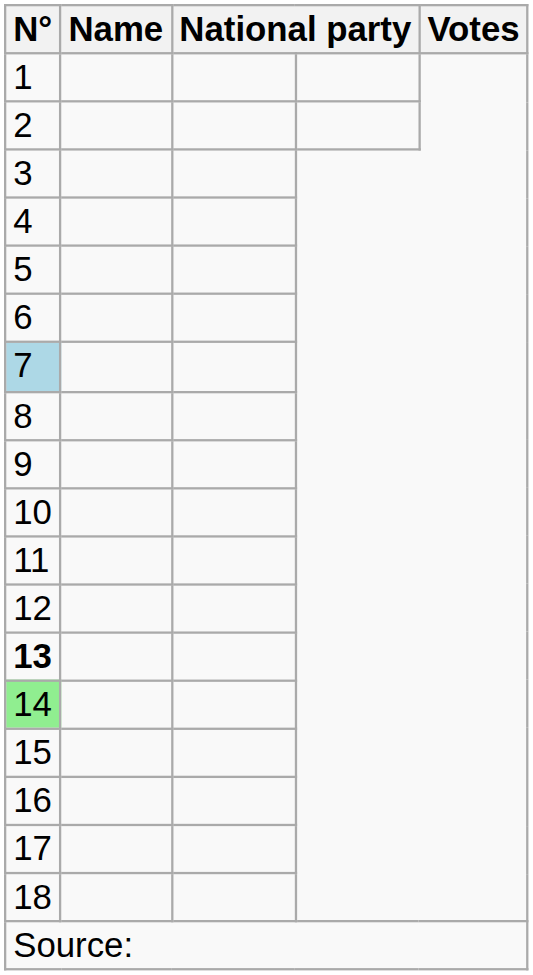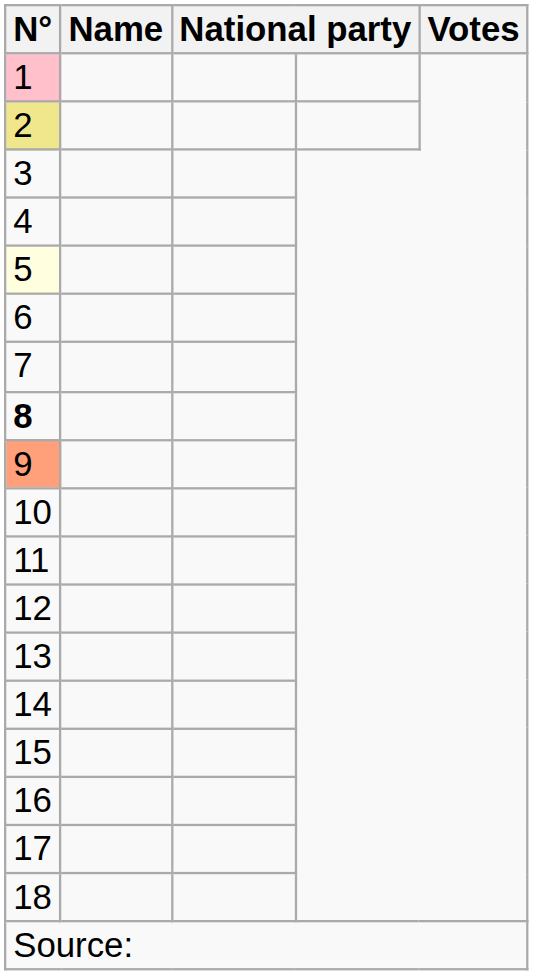(23, 77) no background -> (23, 77) pink background
(23, 125) no background -> (23, 125) khaki background
(23, 269) no background -> (23, 269) lightyellow background
(23, 366) lightblue background -> (23, 366) no background
(23, 414) normal -> (23, 414) bold
(23, 462) no background -> (23, 462) lightsalmon background
(33, 655) bold -> (33, 655) normal
(33, 704) lightgreen background -> (33, 704) no background
